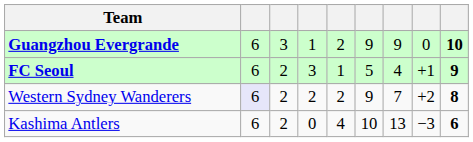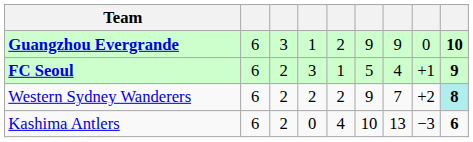(255, 96) lavender background -> (255, 96) no background
(455, 96) no background -> (455, 96) paleturquoise background
